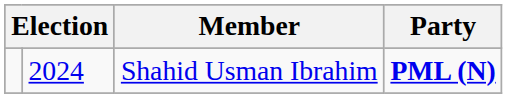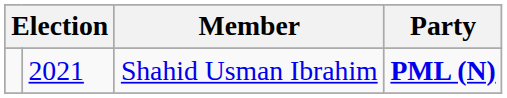(56, 70) 2024 -> (56, 70) 2021
